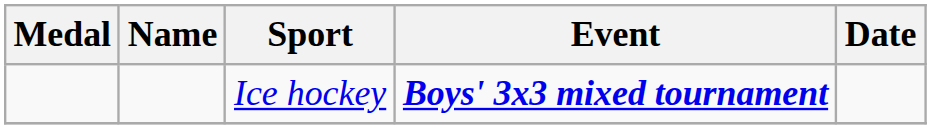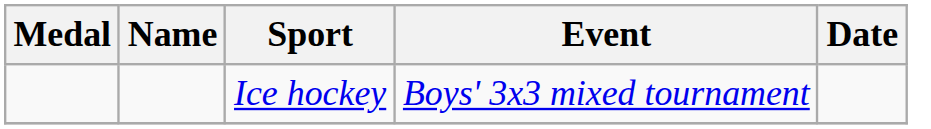(616, 93) bold -> (606, 93) normal
